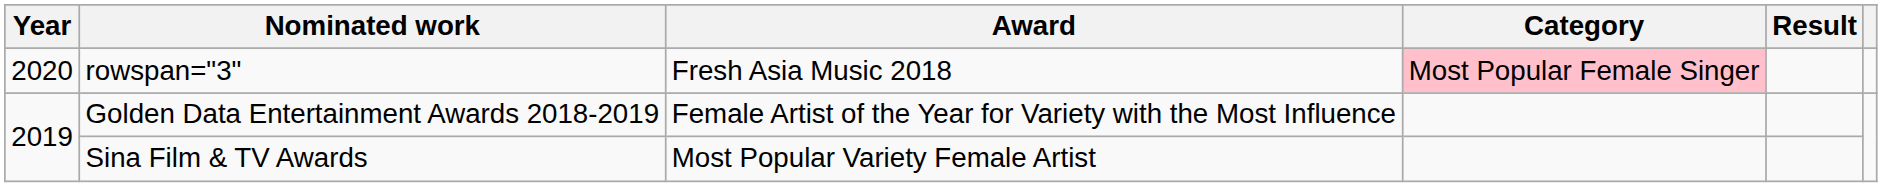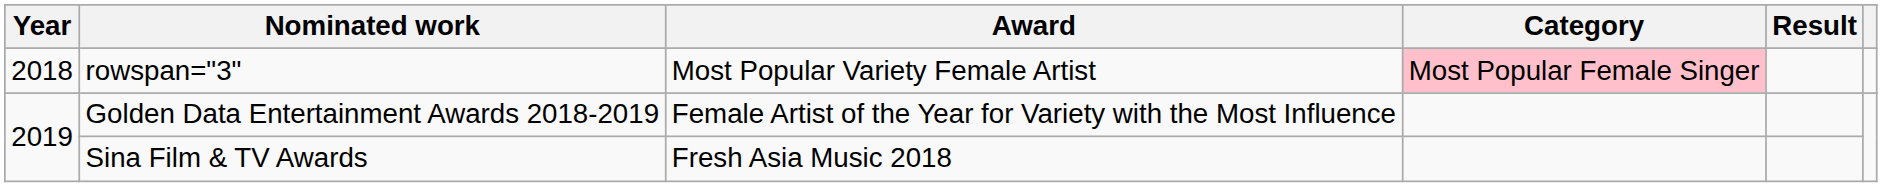(42, 70) 2020 -> (42, 70) 2018
(812, 70) Fresh Asia Music 2018 -> (884, 70) Most Popular Variety Female Artist
(884, 158) Most Popular Variety Female Artist -> (812, 158) Fresh Asia Music 2018
